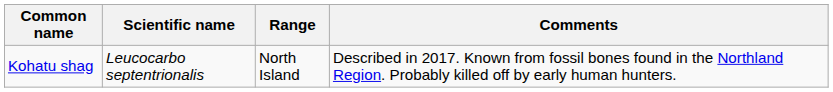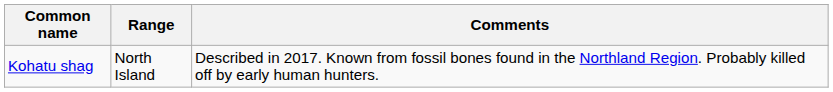- column: (179, 25)
